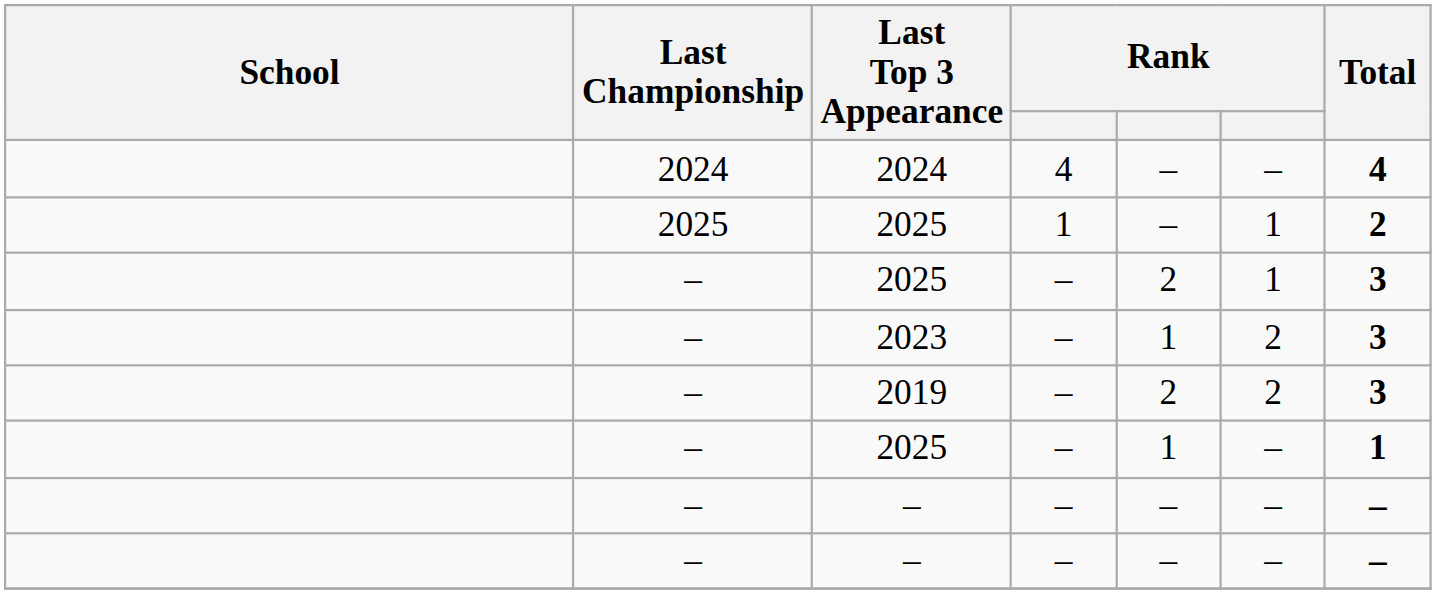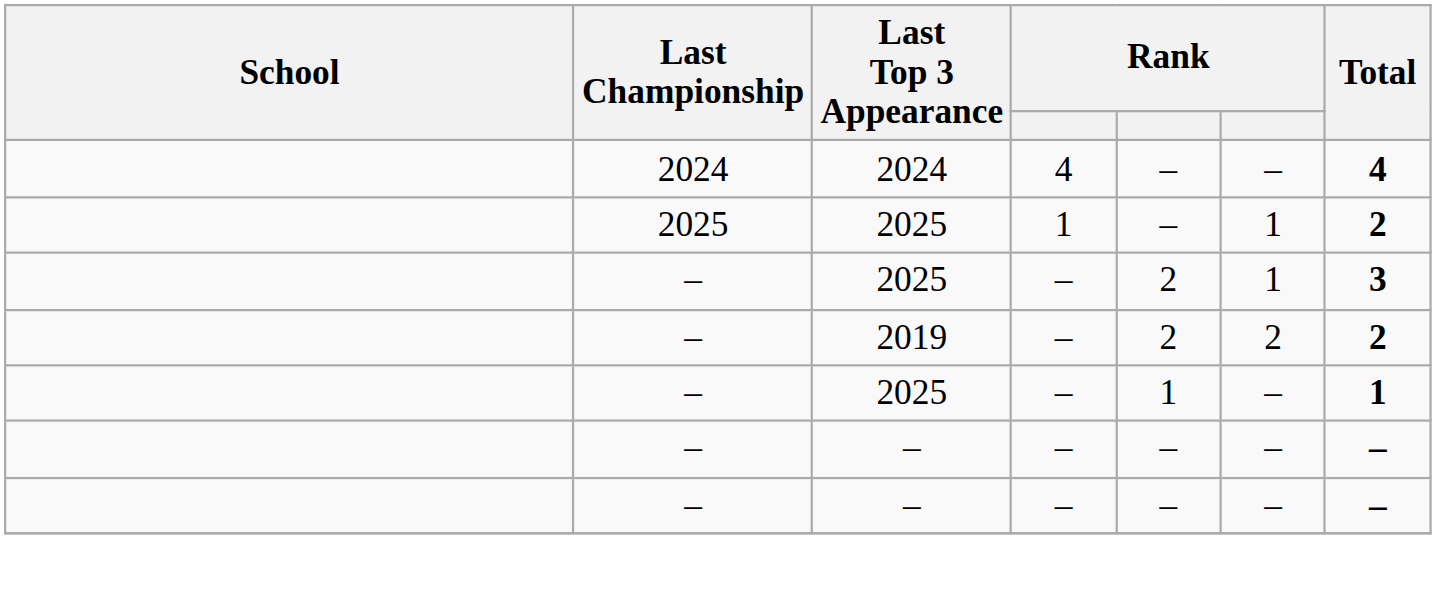- row: (693, 336)
(1378, 392) 3 -> (1378, 336) 2
